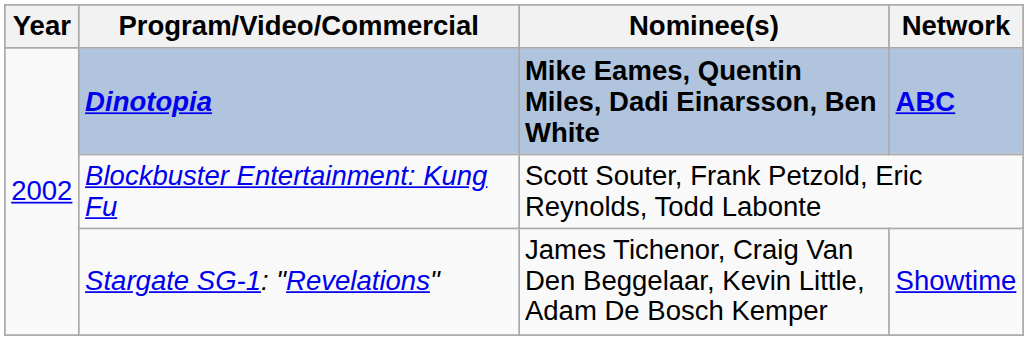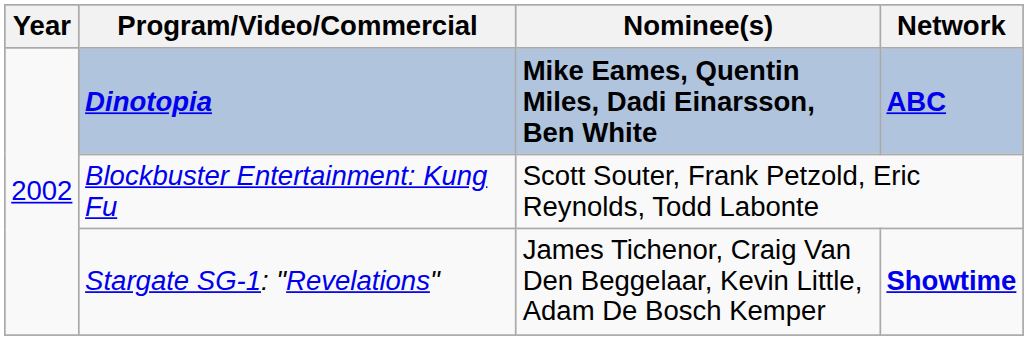(956, 281) normal -> (951, 281) bold
